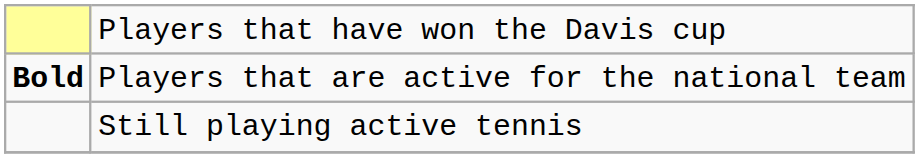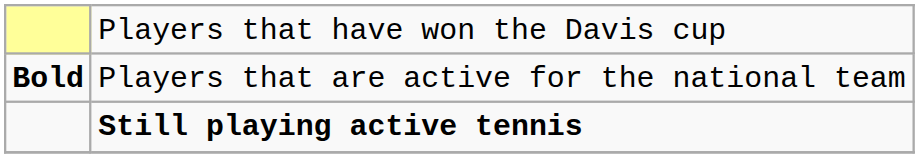(341, 127) normal -> (341, 127) bold
